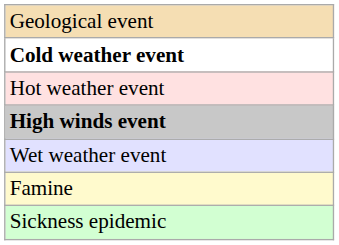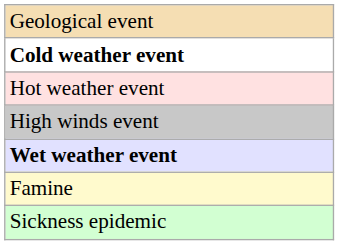(88, 121) bold -> (84, 121) normal
(88, 155) normal -> (93, 155) bold
